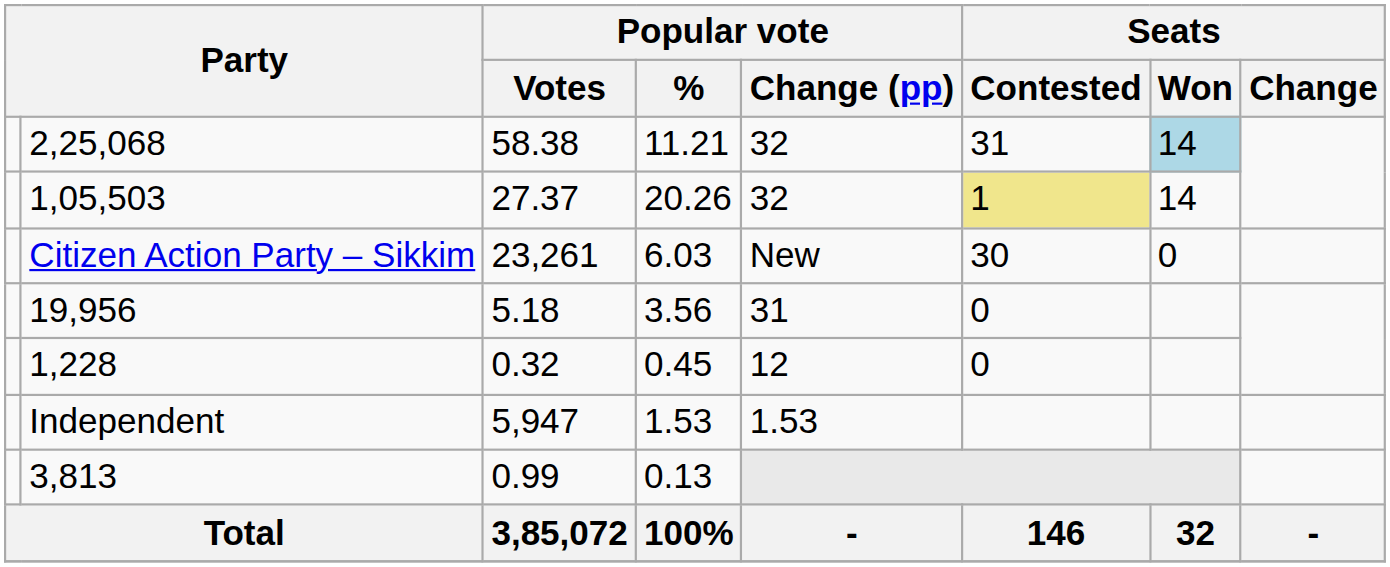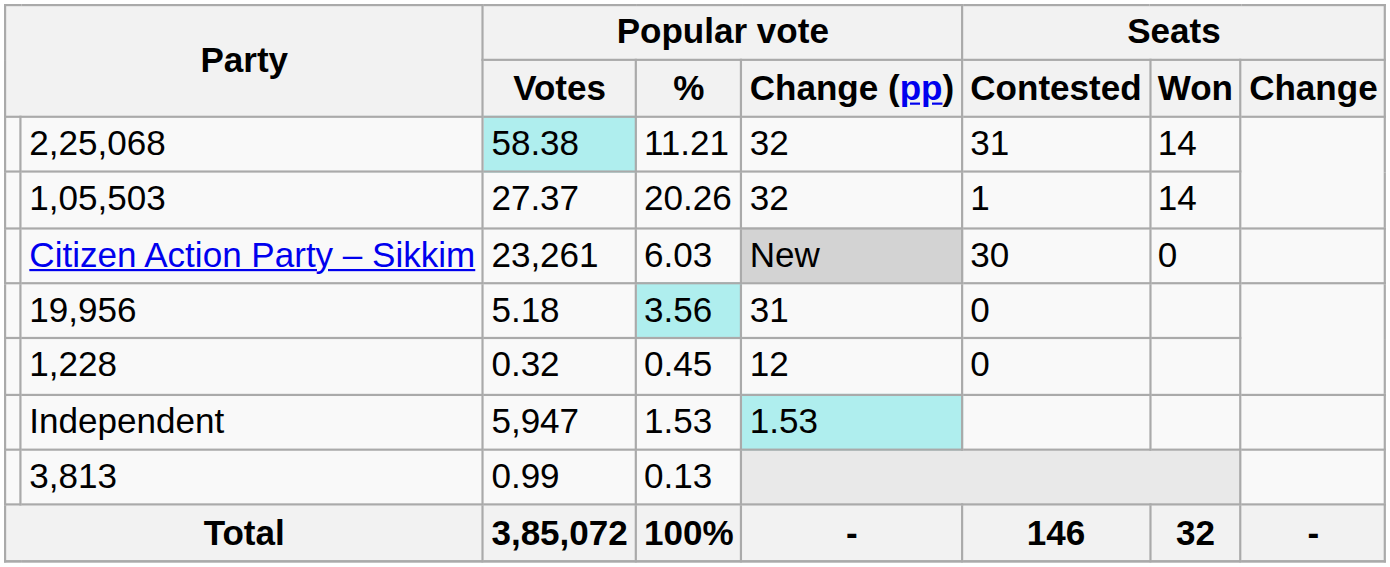(535, 143) no background -> (535, 143) paleturquoise background
(1177, 143) lightblue background -> (1177, 143) no background
(980, 198) khaki background -> (980, 198) no background
(785, 254) no background -> (785, 254) lightgrey background
(678, 310) no background -> (678, 310) paleturquoise background
(784, 421) no background -> (784, 421) paleturquoise background
